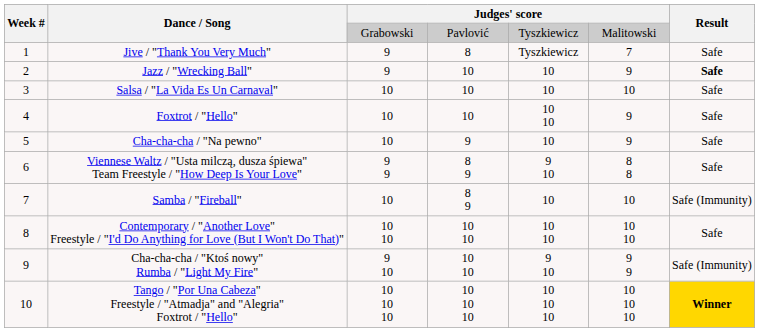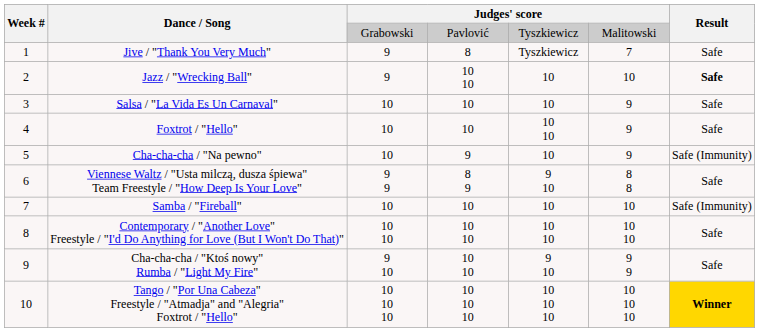(468, 71) 10 -> (468, 77) 10 10
(629, 71) 9 -> (629, 77) 10
(629, 90) 10 -> (629, 103) 9
(712, 141) Safe -> (712, 155) Safe (Immunity)
(468, 200) 8 9 -> (468, 206) 10
(712, 265) Safe (Immunity) -> (712, 265) Safe
